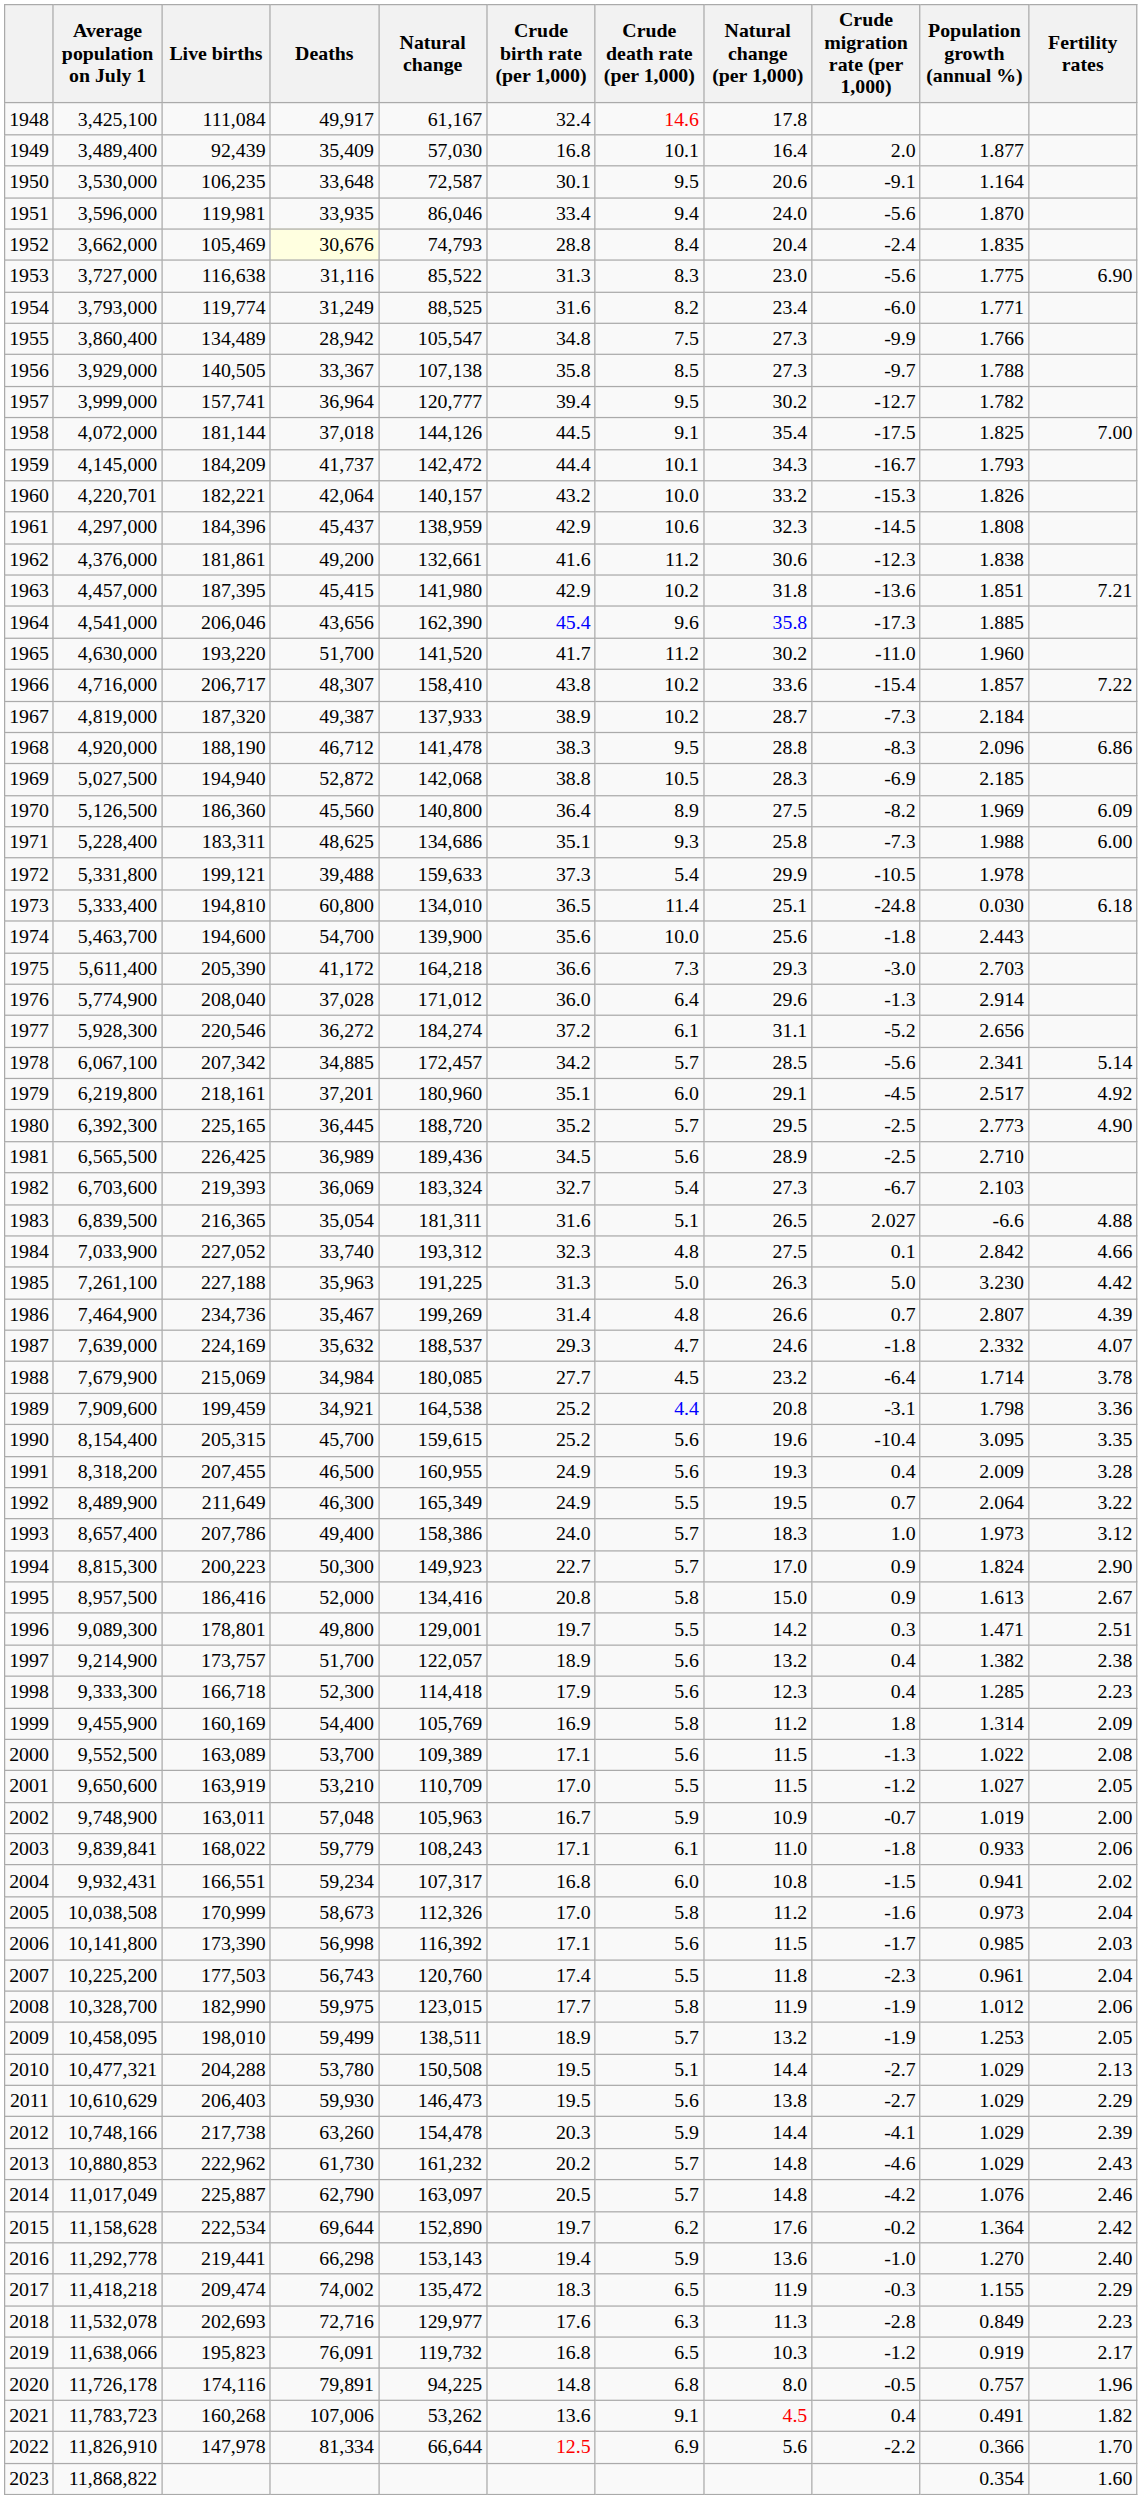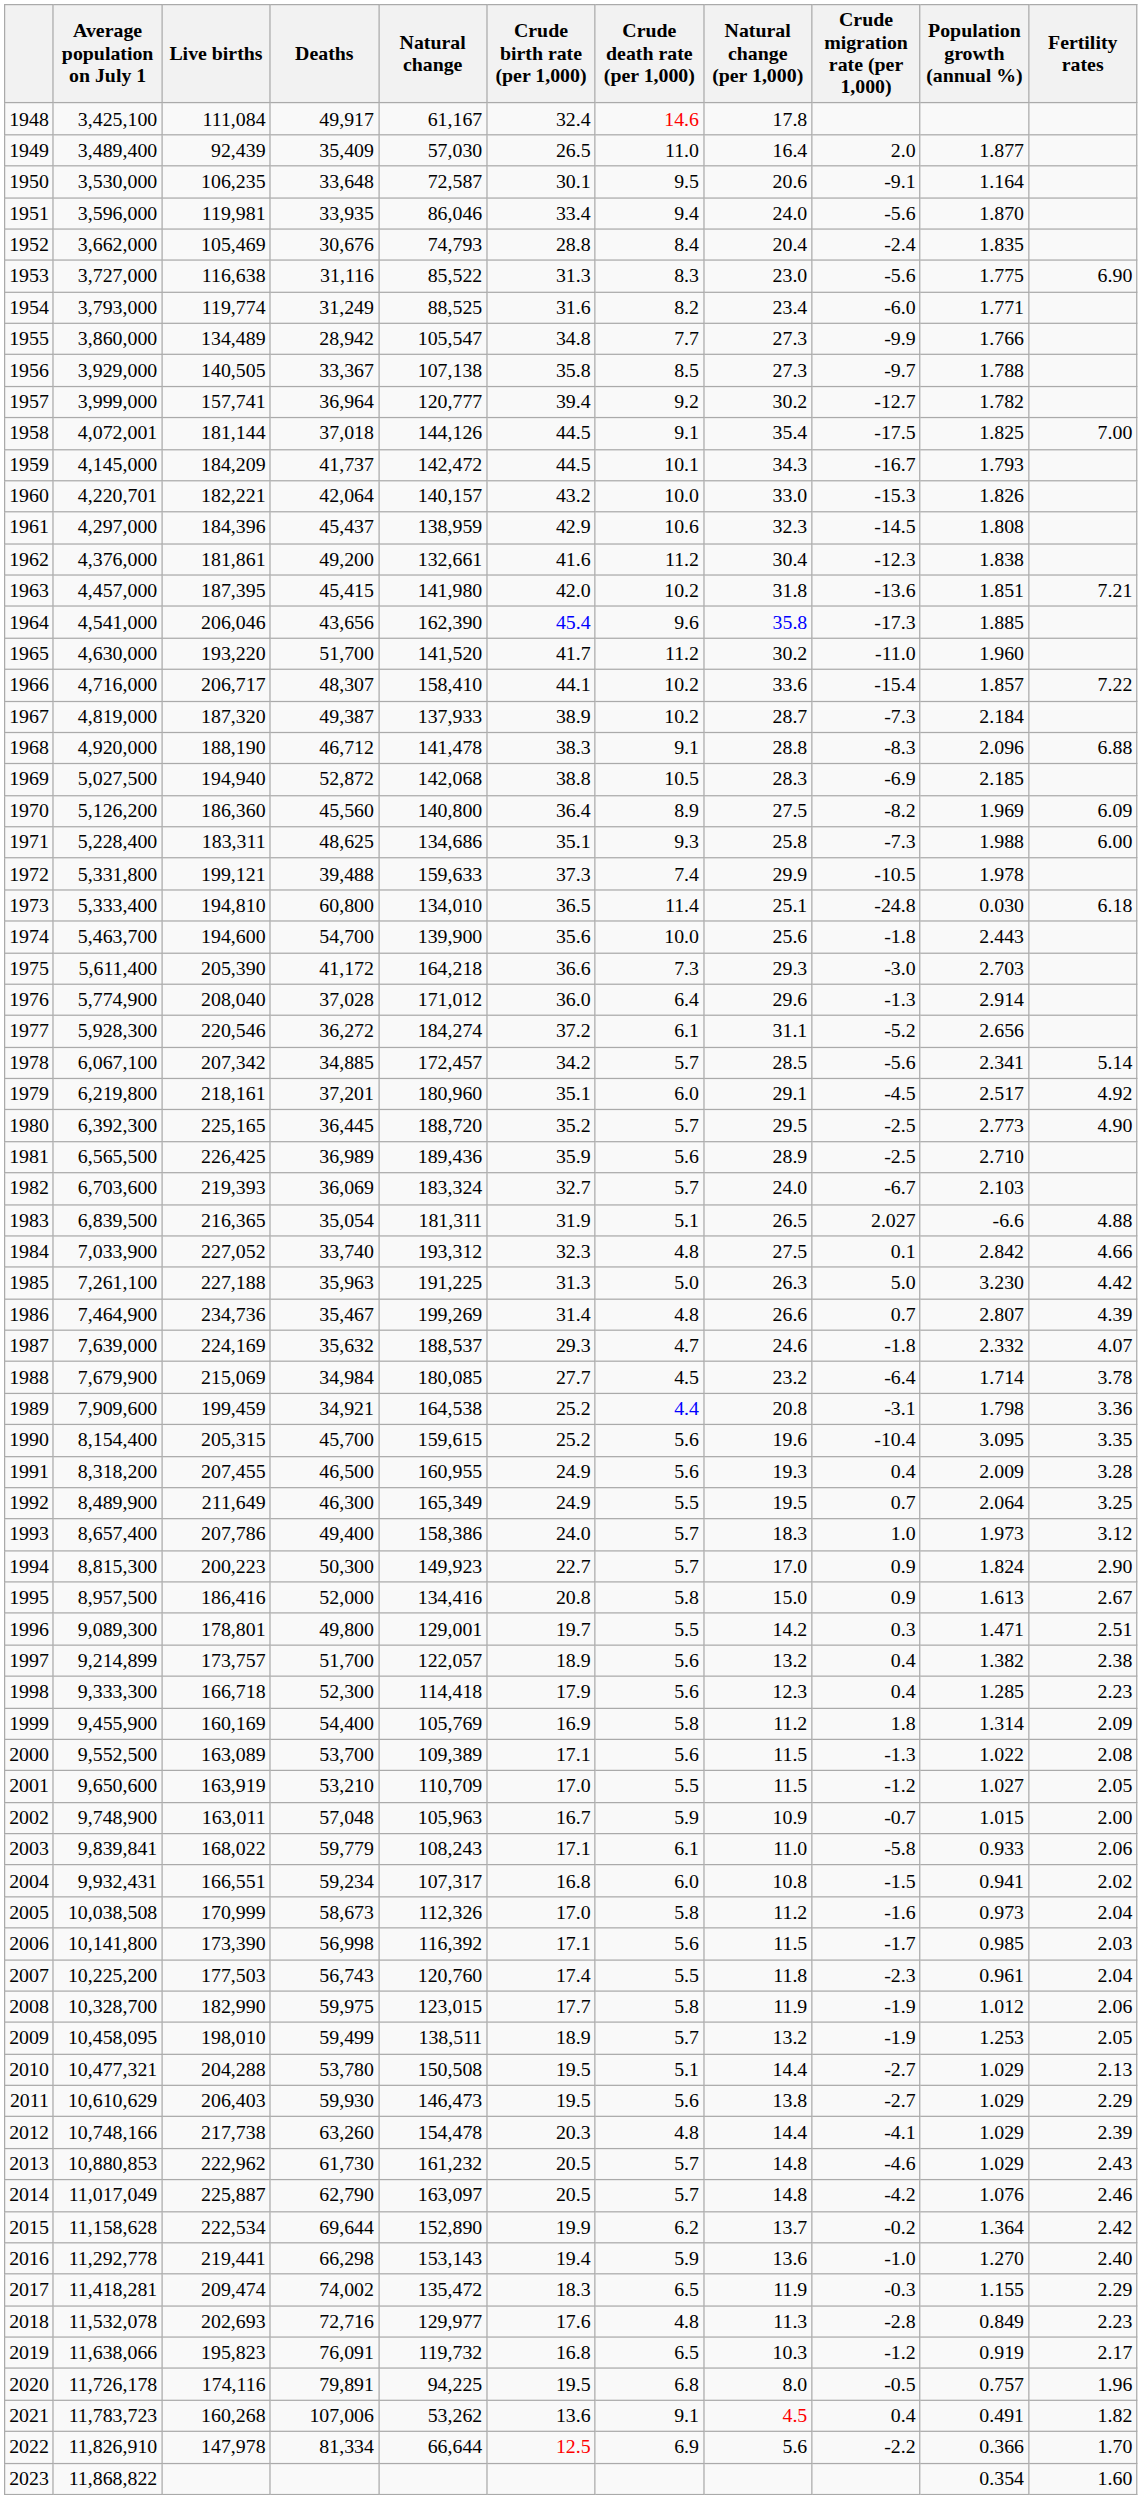(573, 150) 16.8 -> (573, 150) 26.5
(682, 150) 10.1 -> (682, 150) 11.0
(347, 244) lightyellow background -> (347, 244) no background
(118, 338) 3,860,400 -> (118, 338) 3,860,000
(687, 338) 7.5 -> (687, 338) 7.7
(687, 401) 9.5 -> (687, 401) 9.2
(118, 433) 4,072,000 -> (118, 433) 4,072,001
(573, 464) 44.4 -> (573, 464) 44.5
(790, 496) 33.2 -> (790, 496) 33.0
(790, 559) 30.6 -> (790, 559) 30.4
(573, 590) 42.9 -> (573, 590) 42.0
(573, 685) 43.8 -> (573, 685) 44.1
(687, 747) 9.5 -> (687, 747) 9.1
(1115, 747) 6.86 -> (1115, 747) 6.88
(118, 810) 5,126,500 -> (118, 810) 5,126,200
(687, 873) 5.4 -> (687, 873) 7.4
(573, 1157) 34.5 -> (573, 1157) 35.9
(687, 1188) 5.4 -> (687, 1188) 5.7
(790, 1188) 27.3 -> (790, 1188) 24.0
(573, 1219) 31.6 -> (573, 1219) 31.9
(1115, 1503) 3.22 -> (1115, 1503) 3.25
(118, 1660) 9,214,900 -> (118, 1660) 9,214,899
(1002, 1817) 1.019 -> (1002, 1817) 1.015
(900, 1849) -1.8 -> (900, 1849) -5.8
(687, 2132) 5.9 -> (687, 2132) 4.8
(573, 2163) 20.2 -> (573, 2163) 20.5
(573, 2226) 19.7 -> (573, 2226) 19.9
(790, 2226) 17.6 -> (790, 2226) 13.7
(113, 2289) 11,418,218 -> (113, 2289) 11,418,281
(687, 2321) 6.3 -> (687, 2321) 4.8
(573, 2384) 14.8 -> (573, 2384) 19.5
